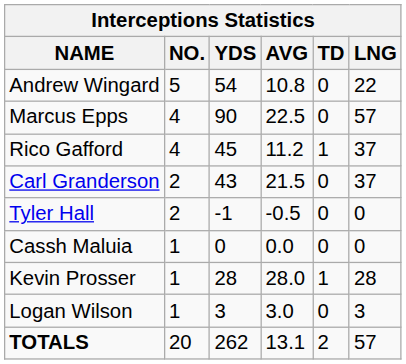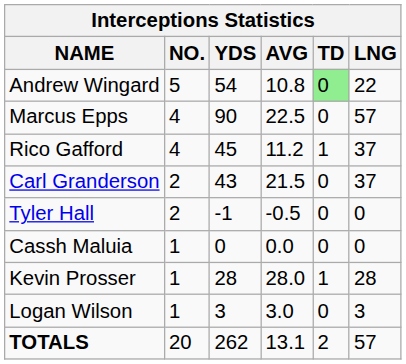(323, 85) no background -> (323, 85) lightgreen background
